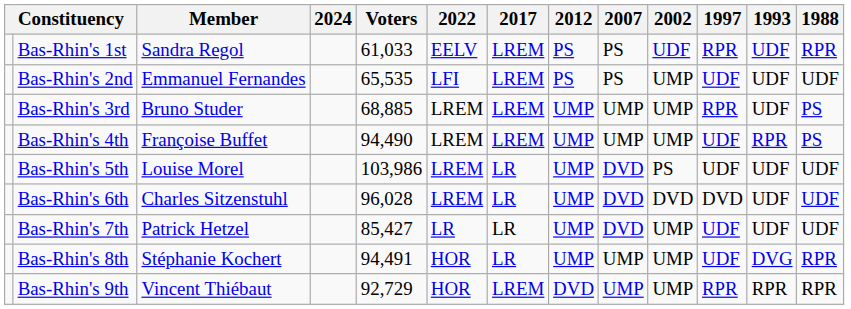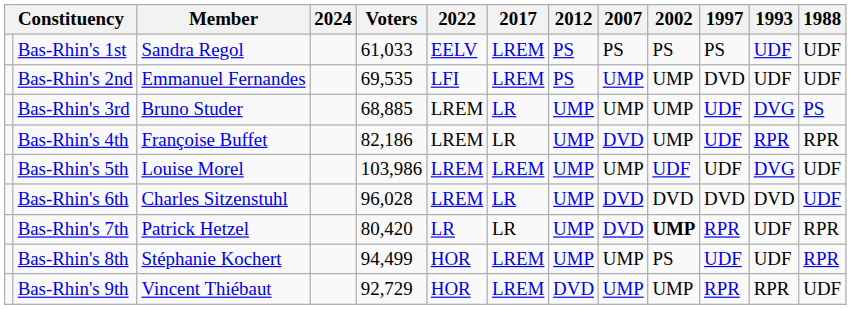(671, 49) UDF -> (663, 49) PS
(720, 49) RPR -> (715, 49) PS
(819, 49) RPR -> (822, 49) UDF
(387, 79) 65,535 -> (387, 79) 69,535
(613, 79) PS -> (623, 79) UMP
(721, 79) UDF -> (725, 79) DVD
(518, 109) LREM -> (504, 109) LR
(720, 109) RPR -> (723, 109) UDF
(771, 109) UDF -> (774, 109) DVG
(387, 139) 94,490 -> (387, 139) 82,186
(518, 139) LREM -> (504, 139) LR
(623, 139) UMP -> (623, 139) DVD
(812, 139) PS -> (821, 139) RPR
(504, 169) LR -> (518, 169) LREM
(623, 169) DVD -> (623, 169) UMP
(663, 169) PS -> (671, 169) UDF
(771, 169) UDF -> (774, 169) DVG
(771, 199) UDF -> (774, 199) DVD
(387, 229) 85,427 -> (387, 229) 80,420
(673, 229) normal -> (674, 229) bold
(721, 229) UDF -> (722, 229) RPR
(820, 229) UDF -> (821, 229) RPR
(387, 259) 94,491 -> (387, 259) 94,499
(504, 259) LR -> (518, 259) LREM
(673, 259) UMP -> (663, 259) PS
(772, 259) DVG -> (773, 259) UDF
(819, 288) RPR -> (822, 288) UDF
